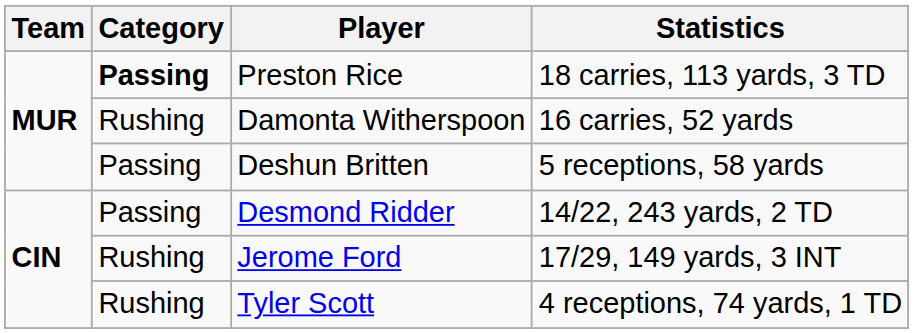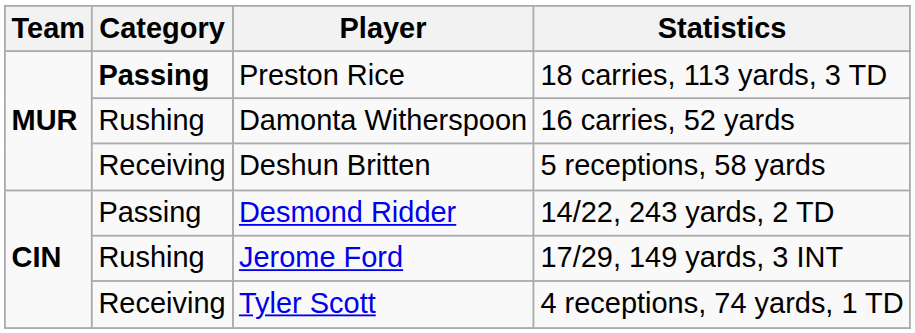(150, 166) Passing -> (162, 166) Receiving
(152, 303) Rushing -> (162, 303) Receiving
